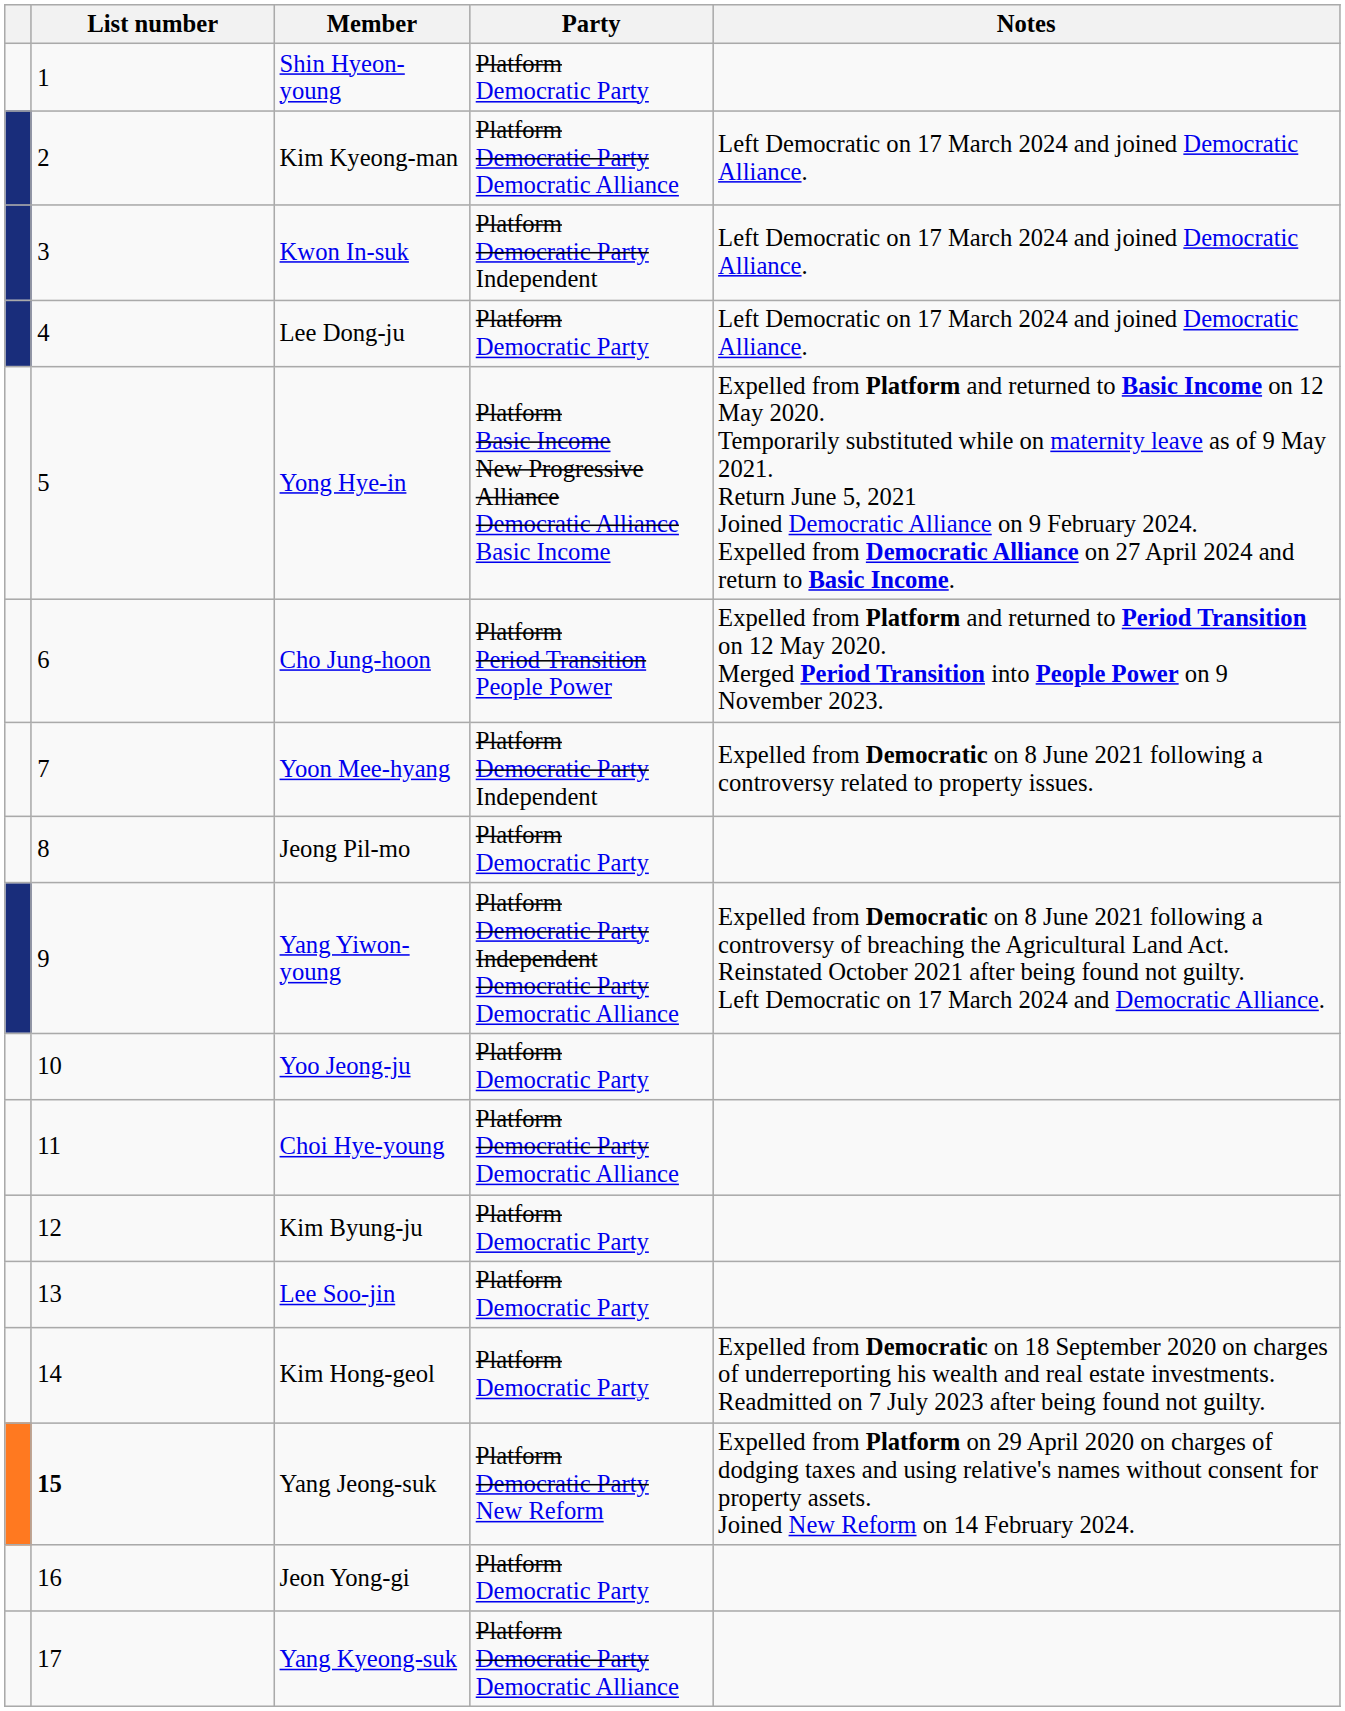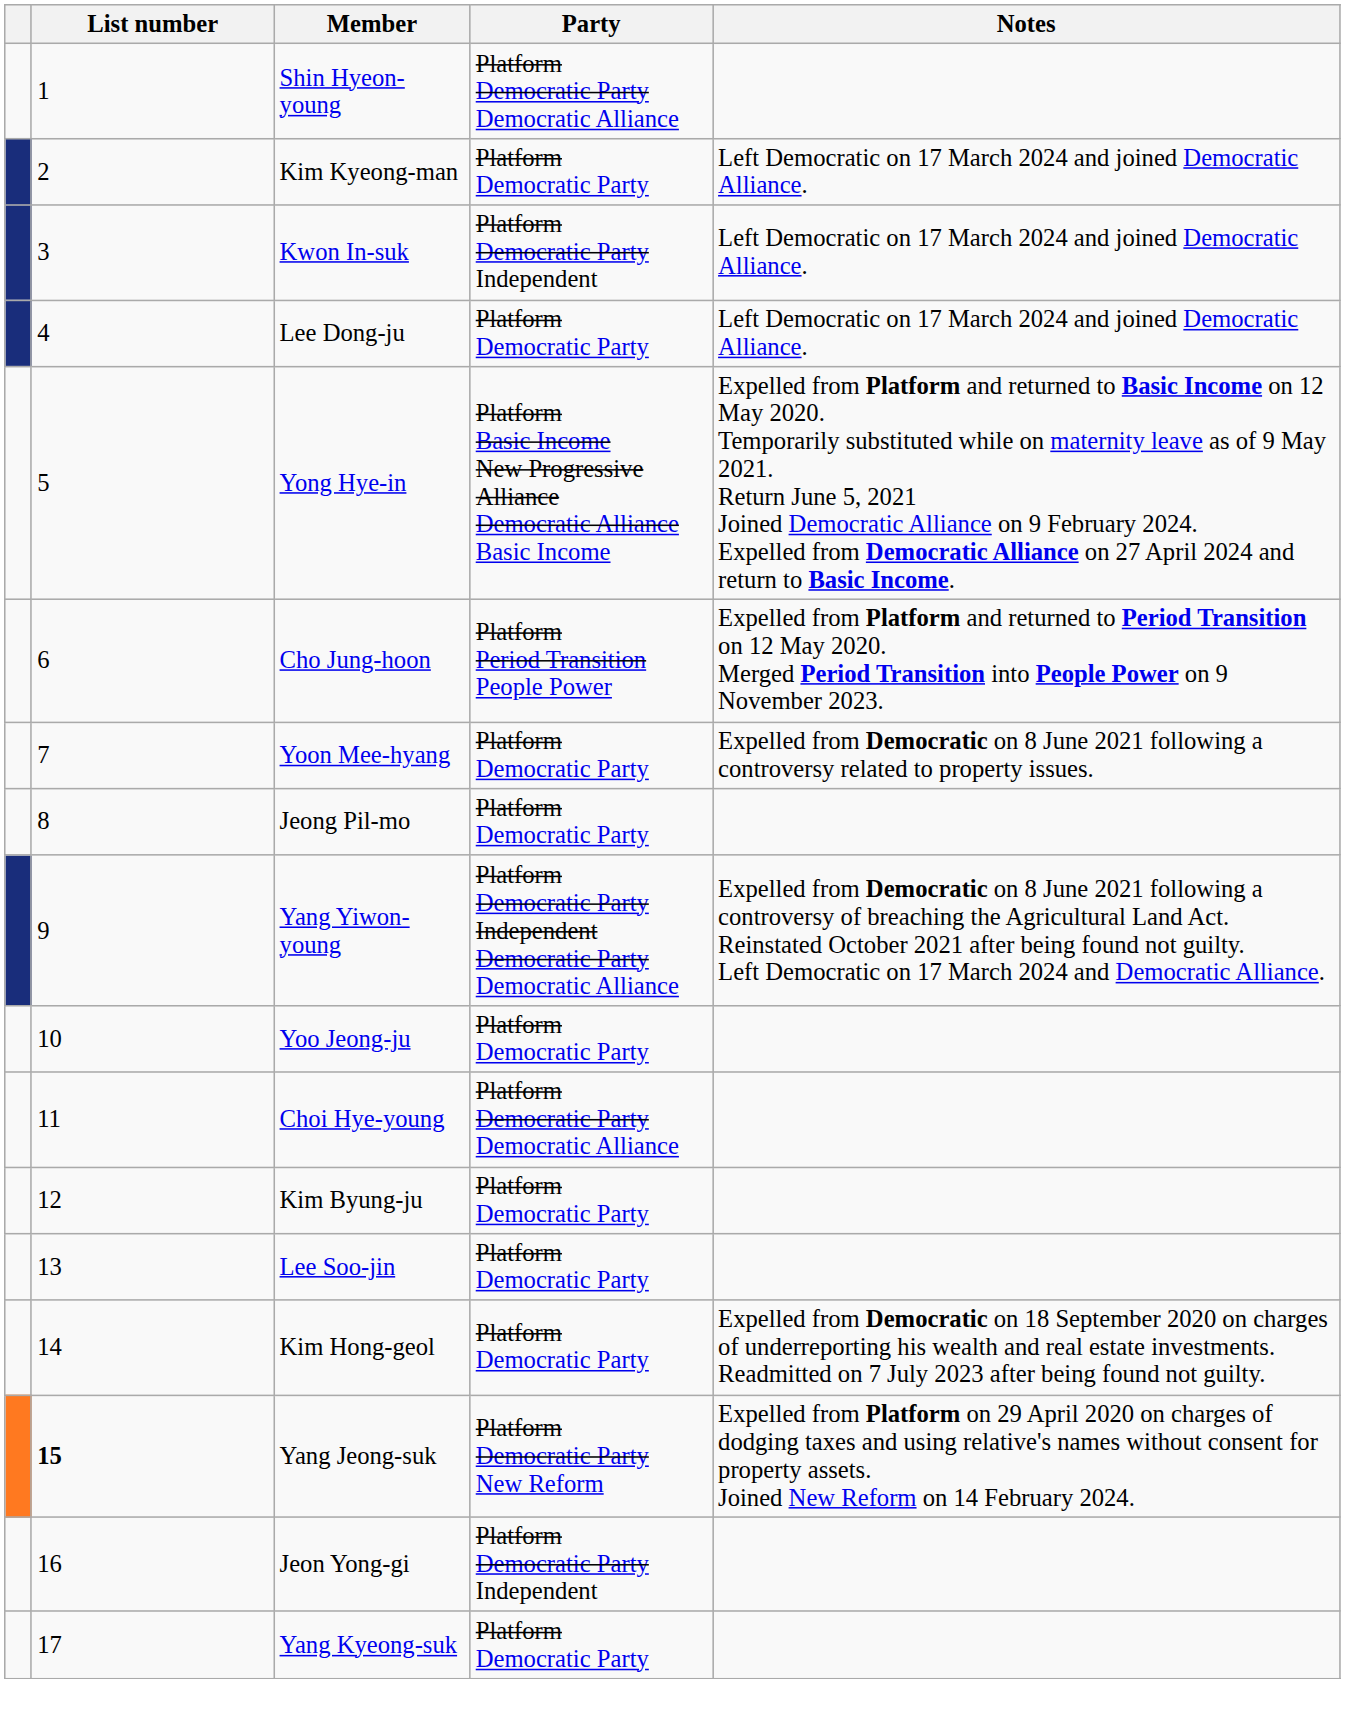(562, 76) Platform Democratic Party -> (577, 90) Platform Democratic Party Democratic Alliance
(577, 157) Platform Democratic Party Democratic Alliance -> (562, 171) Platform Democratic Party
(562, 768) Platform Democratic Party Independent -> (562, 754) Platform Democratic Party
(562, 1577) Platform Democratic Party -> (562, 1564) Platform Democratic Party Independent
(577, 1658) Platform Democratic Party Democratic Alliance -> (562, 1644) Platform Democratic Party
